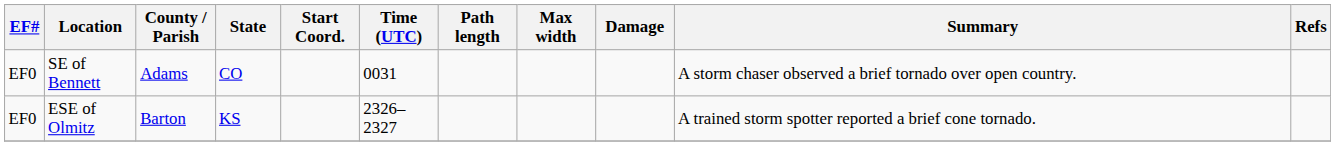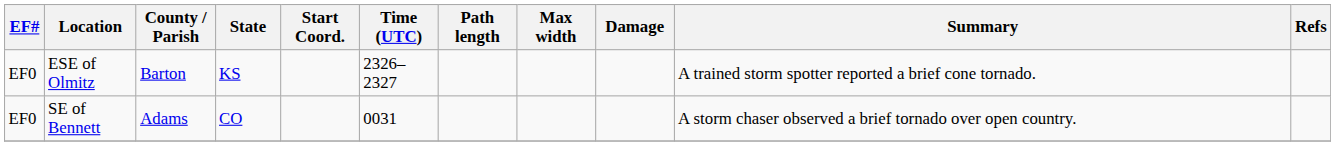rows swapped: (72, 118) <-> (74, 72)
